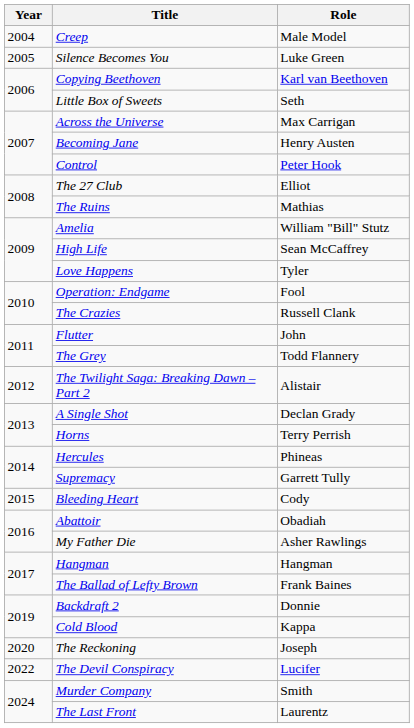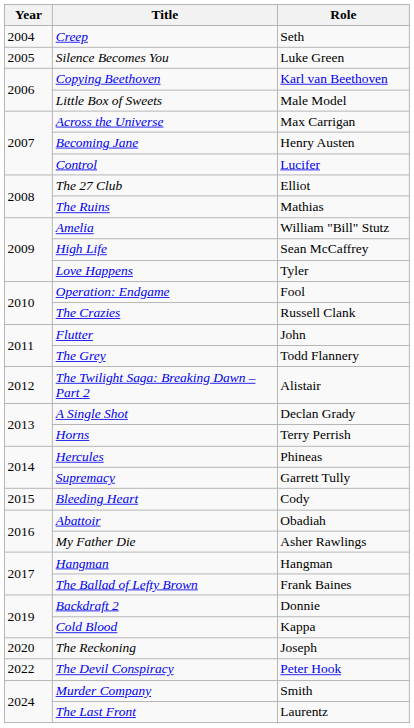(313, 36) Male Model -> (292, 36) Seth
(292, 100) Seth -> (313, 100) Male Model
(311, 164) Peter Hook -> (300, 164) Lucifer
(300, 669) Lucifer -> (311, 669) Peter Hook
